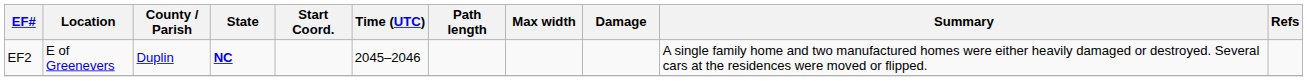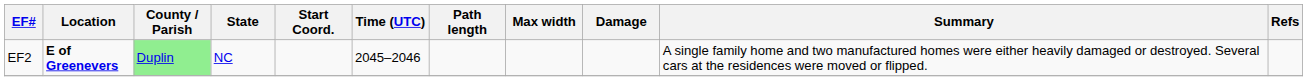(80, 57) normal -> (82, 57) bold
(155, 57) no background -> (155, 57) lightgreen background
(223, 57) bold -> (223, 57) normal
